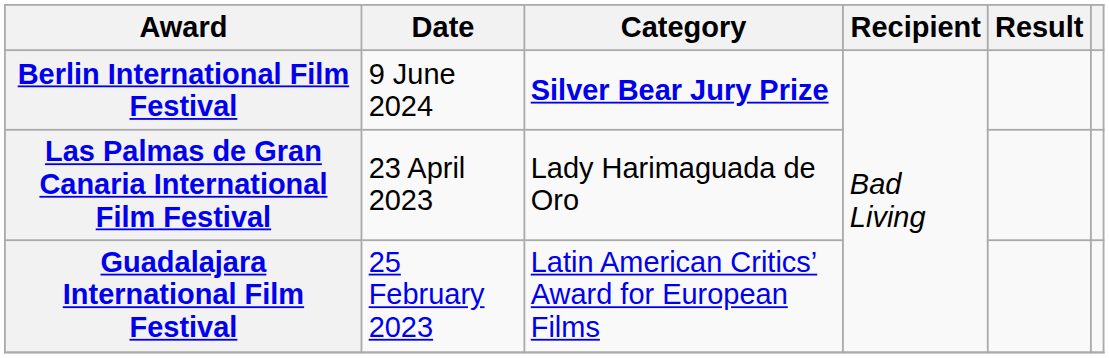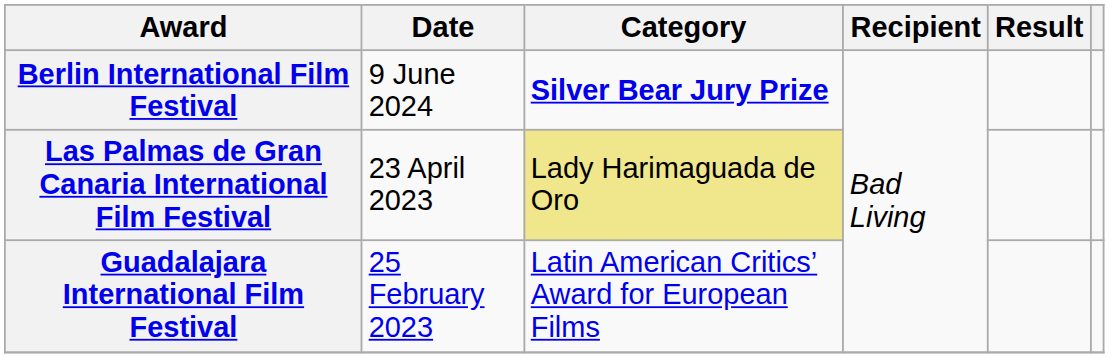(673, 184) no background -> (673, 184) khaki background
